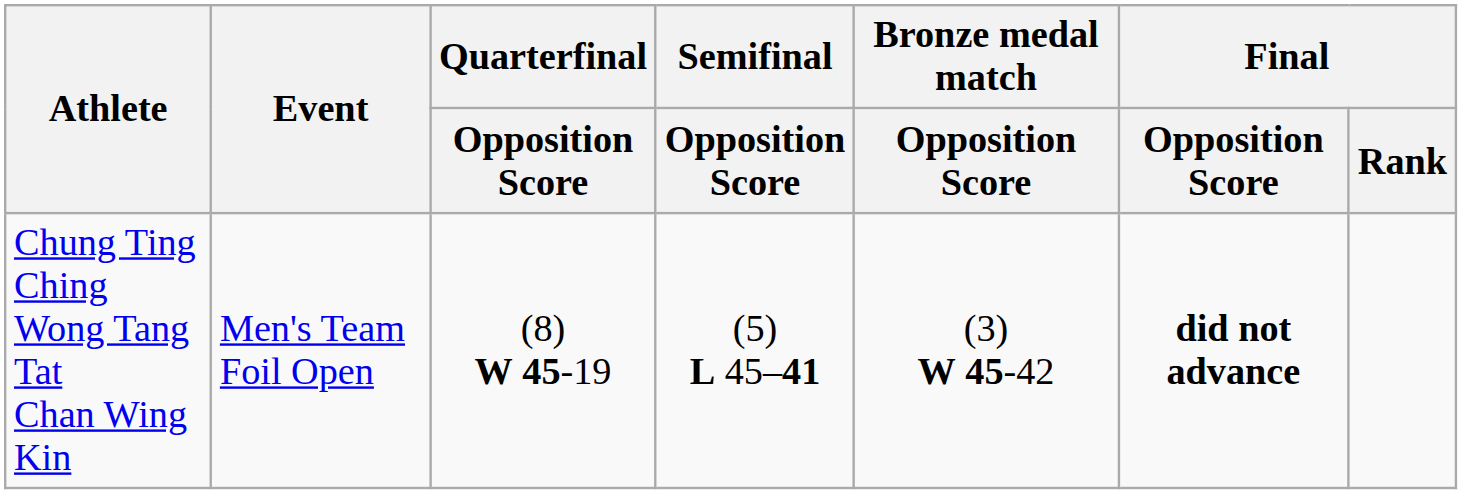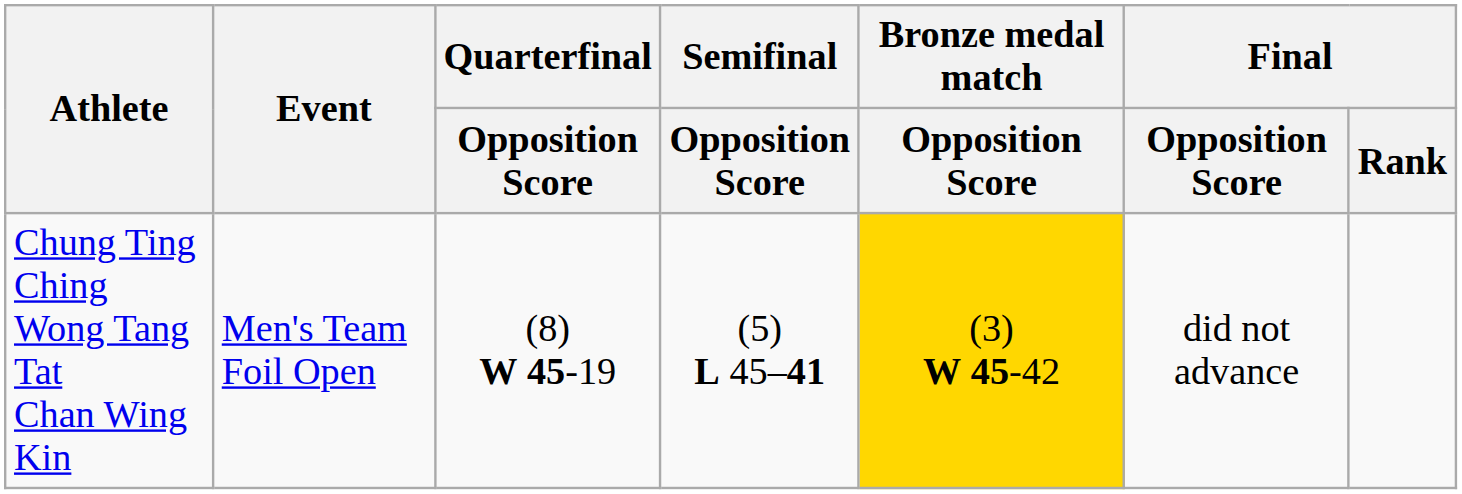(986, 349) no background -> (992, 349) gold background
(1233, 349) bold -> (1237, 349) normal
